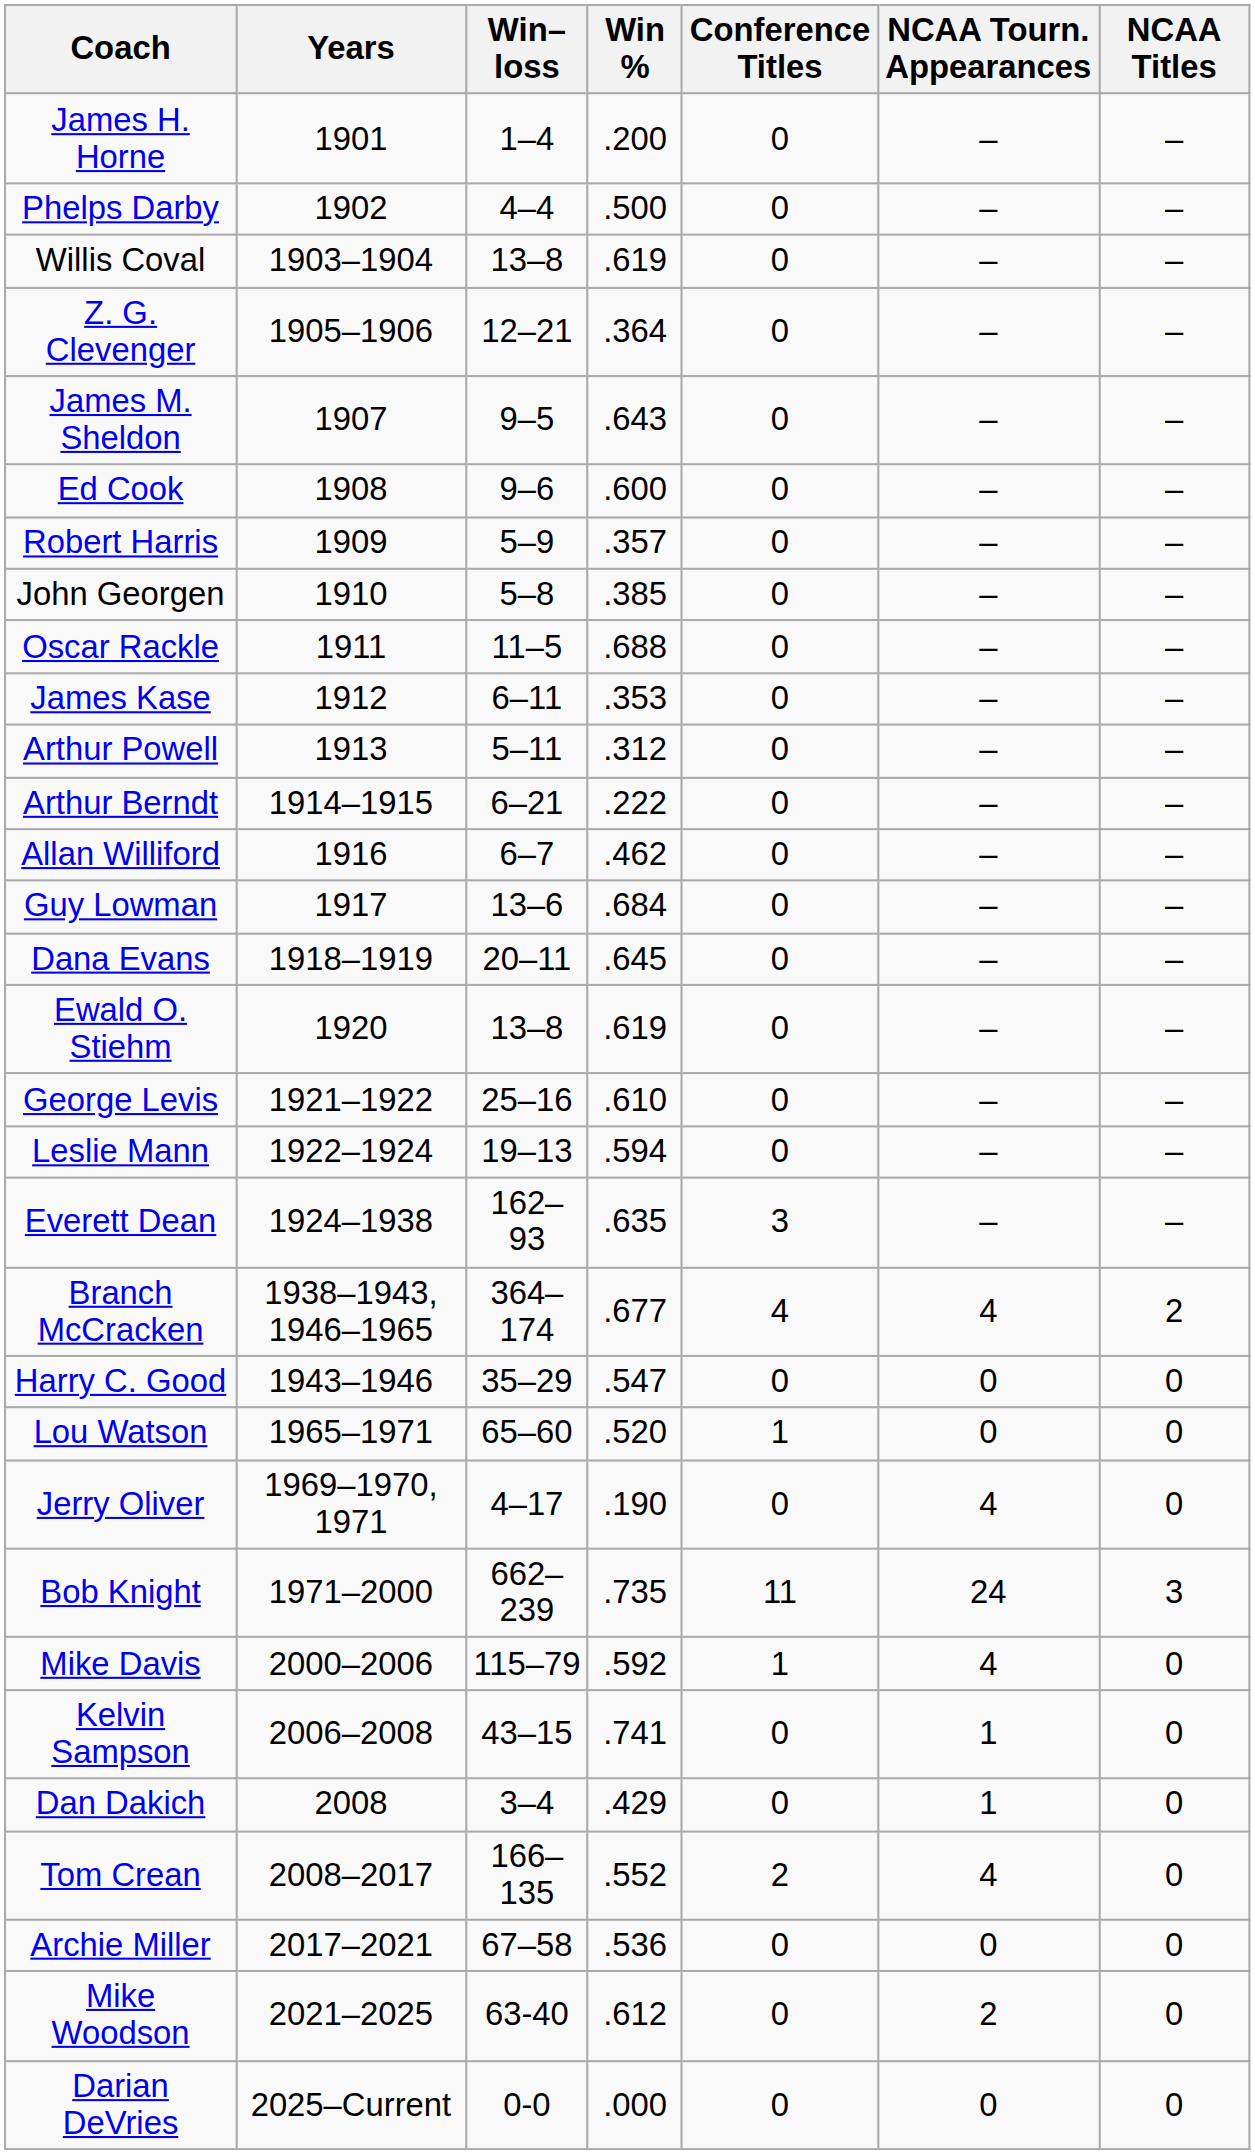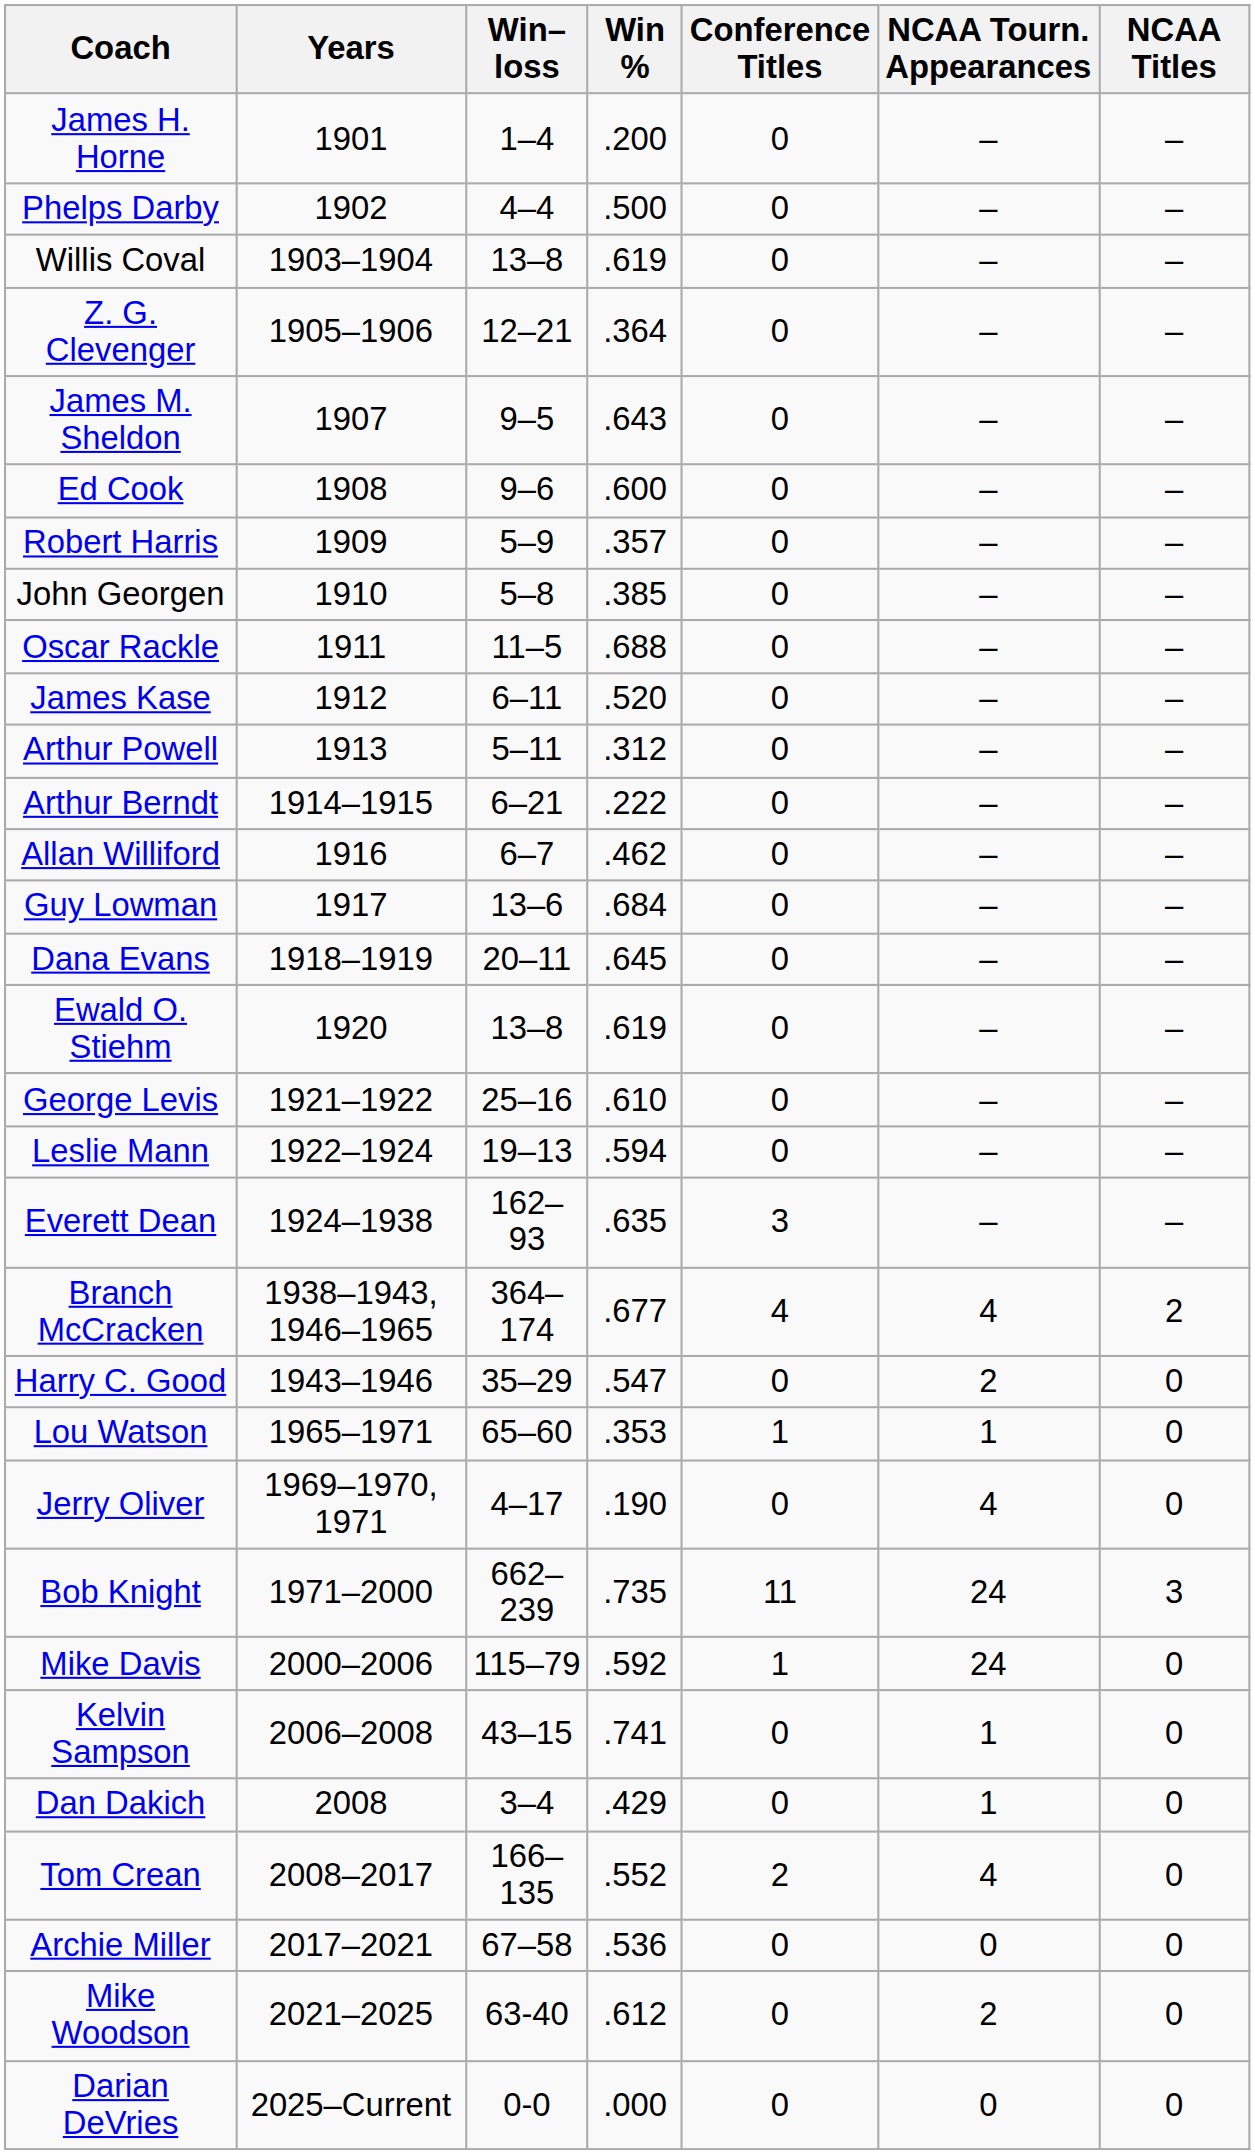(635, 698) .353 -> (635, 698) .520
(988, 1381) 0 -> (988, 1381) 2
(635, 1433) .520 -> (635, 1433) .353
(988, 1433) 0 -> (988, 1433) 1
(988, 1663) 4 -> (988, 1663) 24
